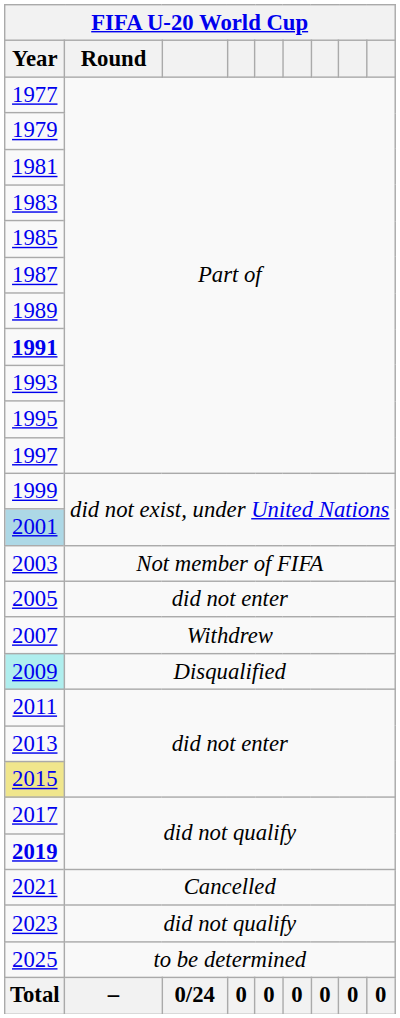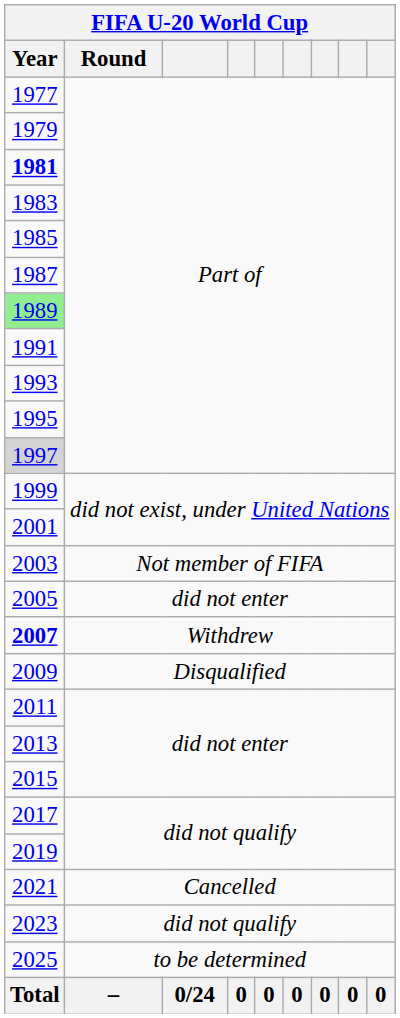(35, 166) normal -> (35, 166) bold
(35, 310) no background -> (35, 310) lightgreen background
(35, 346) bold -> (35, 346) normal
(35, 454) no background -> (35, 454) lightgrey background
(35, 526) lightblue background -> (35, 526) no background
(35, 635) normal -> (35, 635) bold
(35, 671) paleturquoise background -> (35, 671) no background
(35, 779) khaki background -> (35, 779) no background
(35, 851) bold -> (35, 851) normal
